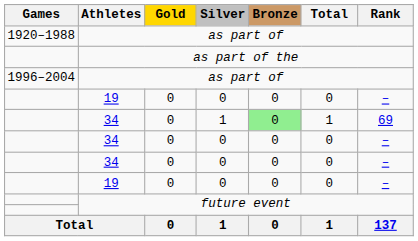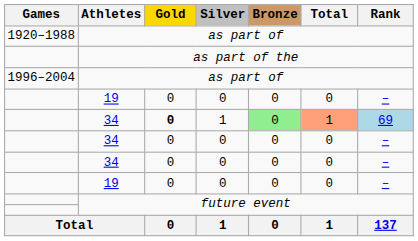(170, 120) normal -> (170, 120) bold
(329, 120) no background -> (329, 120) lightsalmon background
(385, 120) no background -> (385, 120) lightblue background
